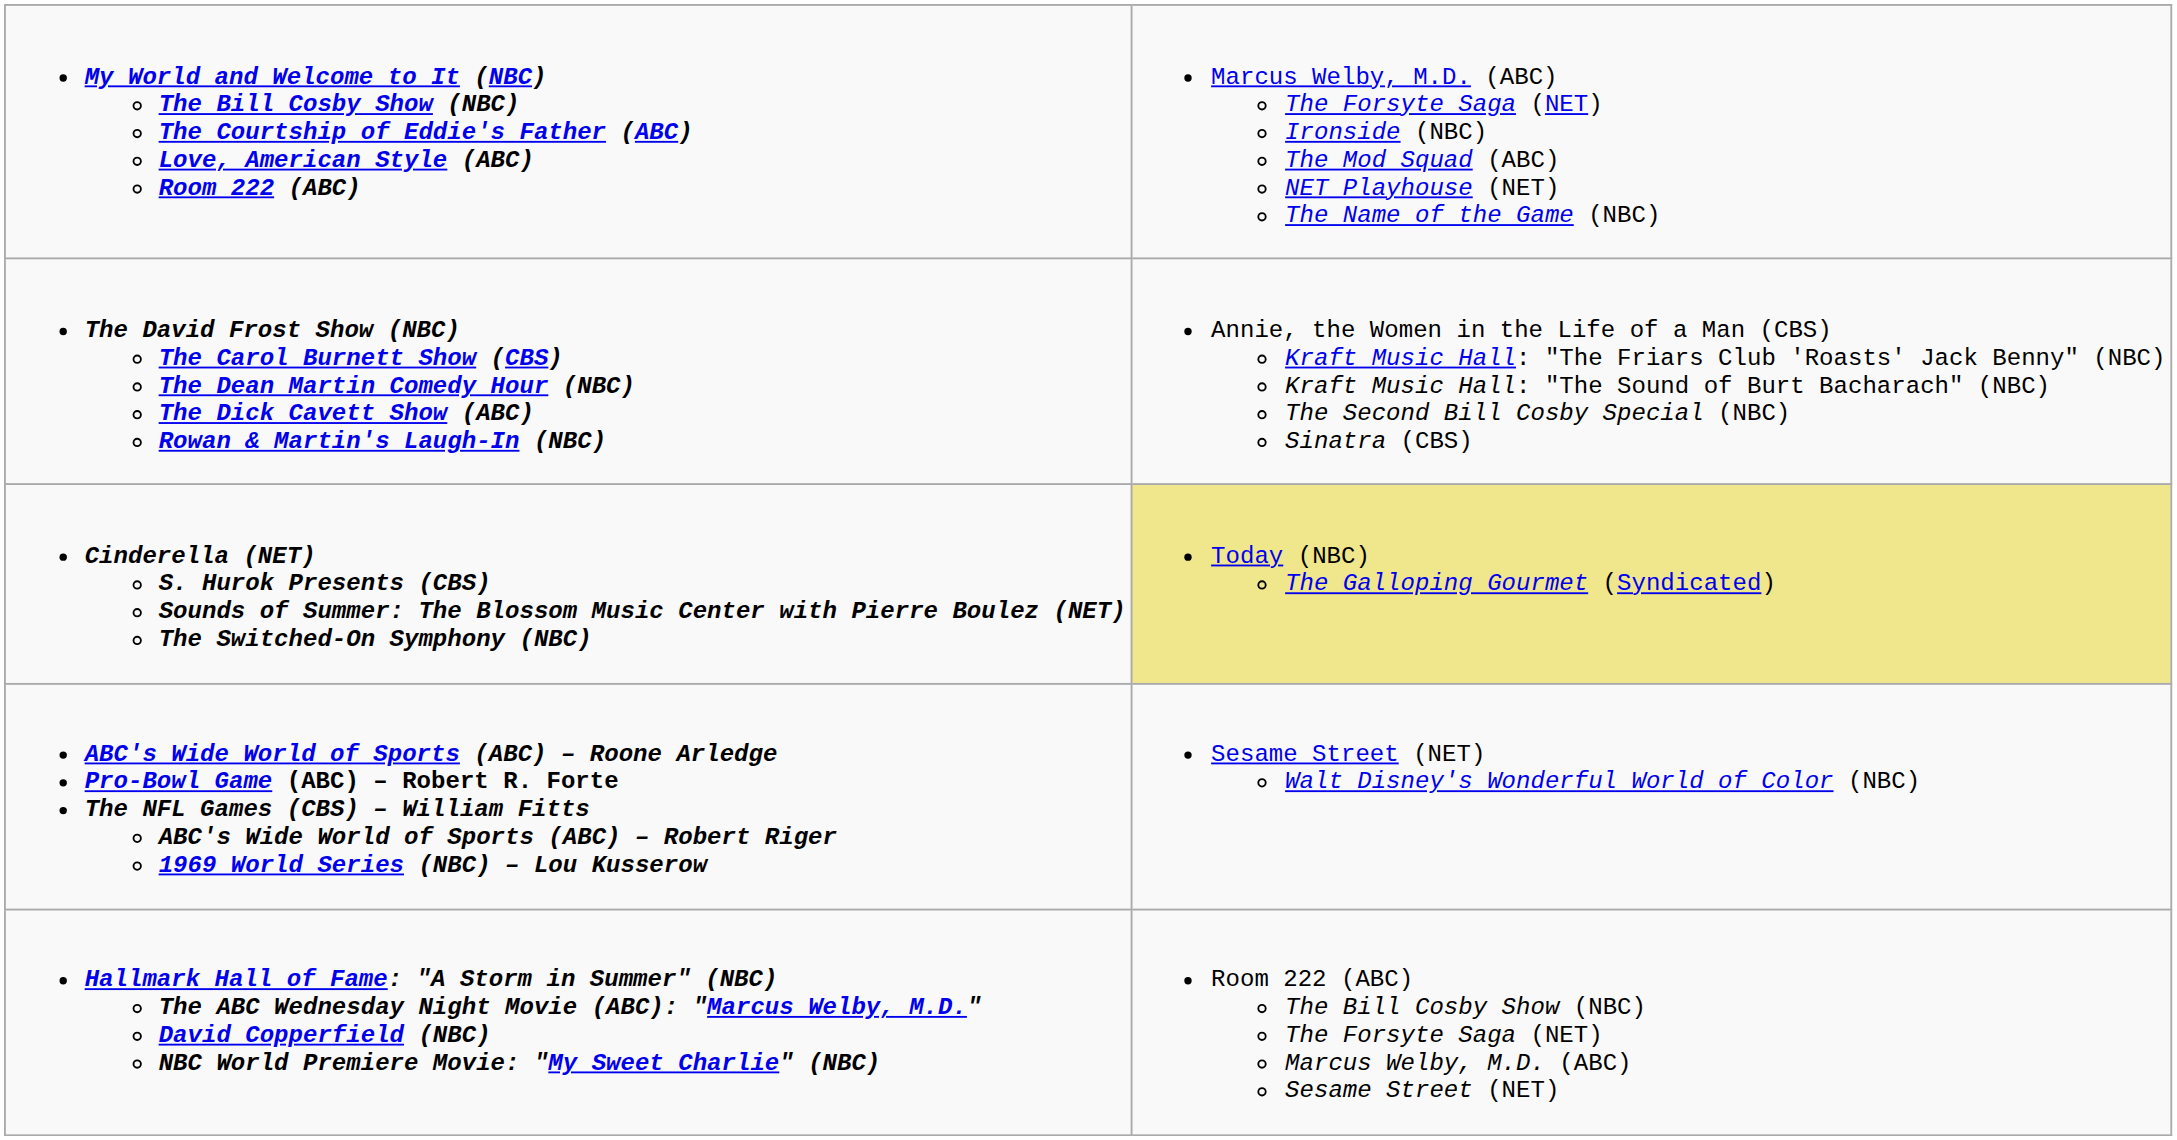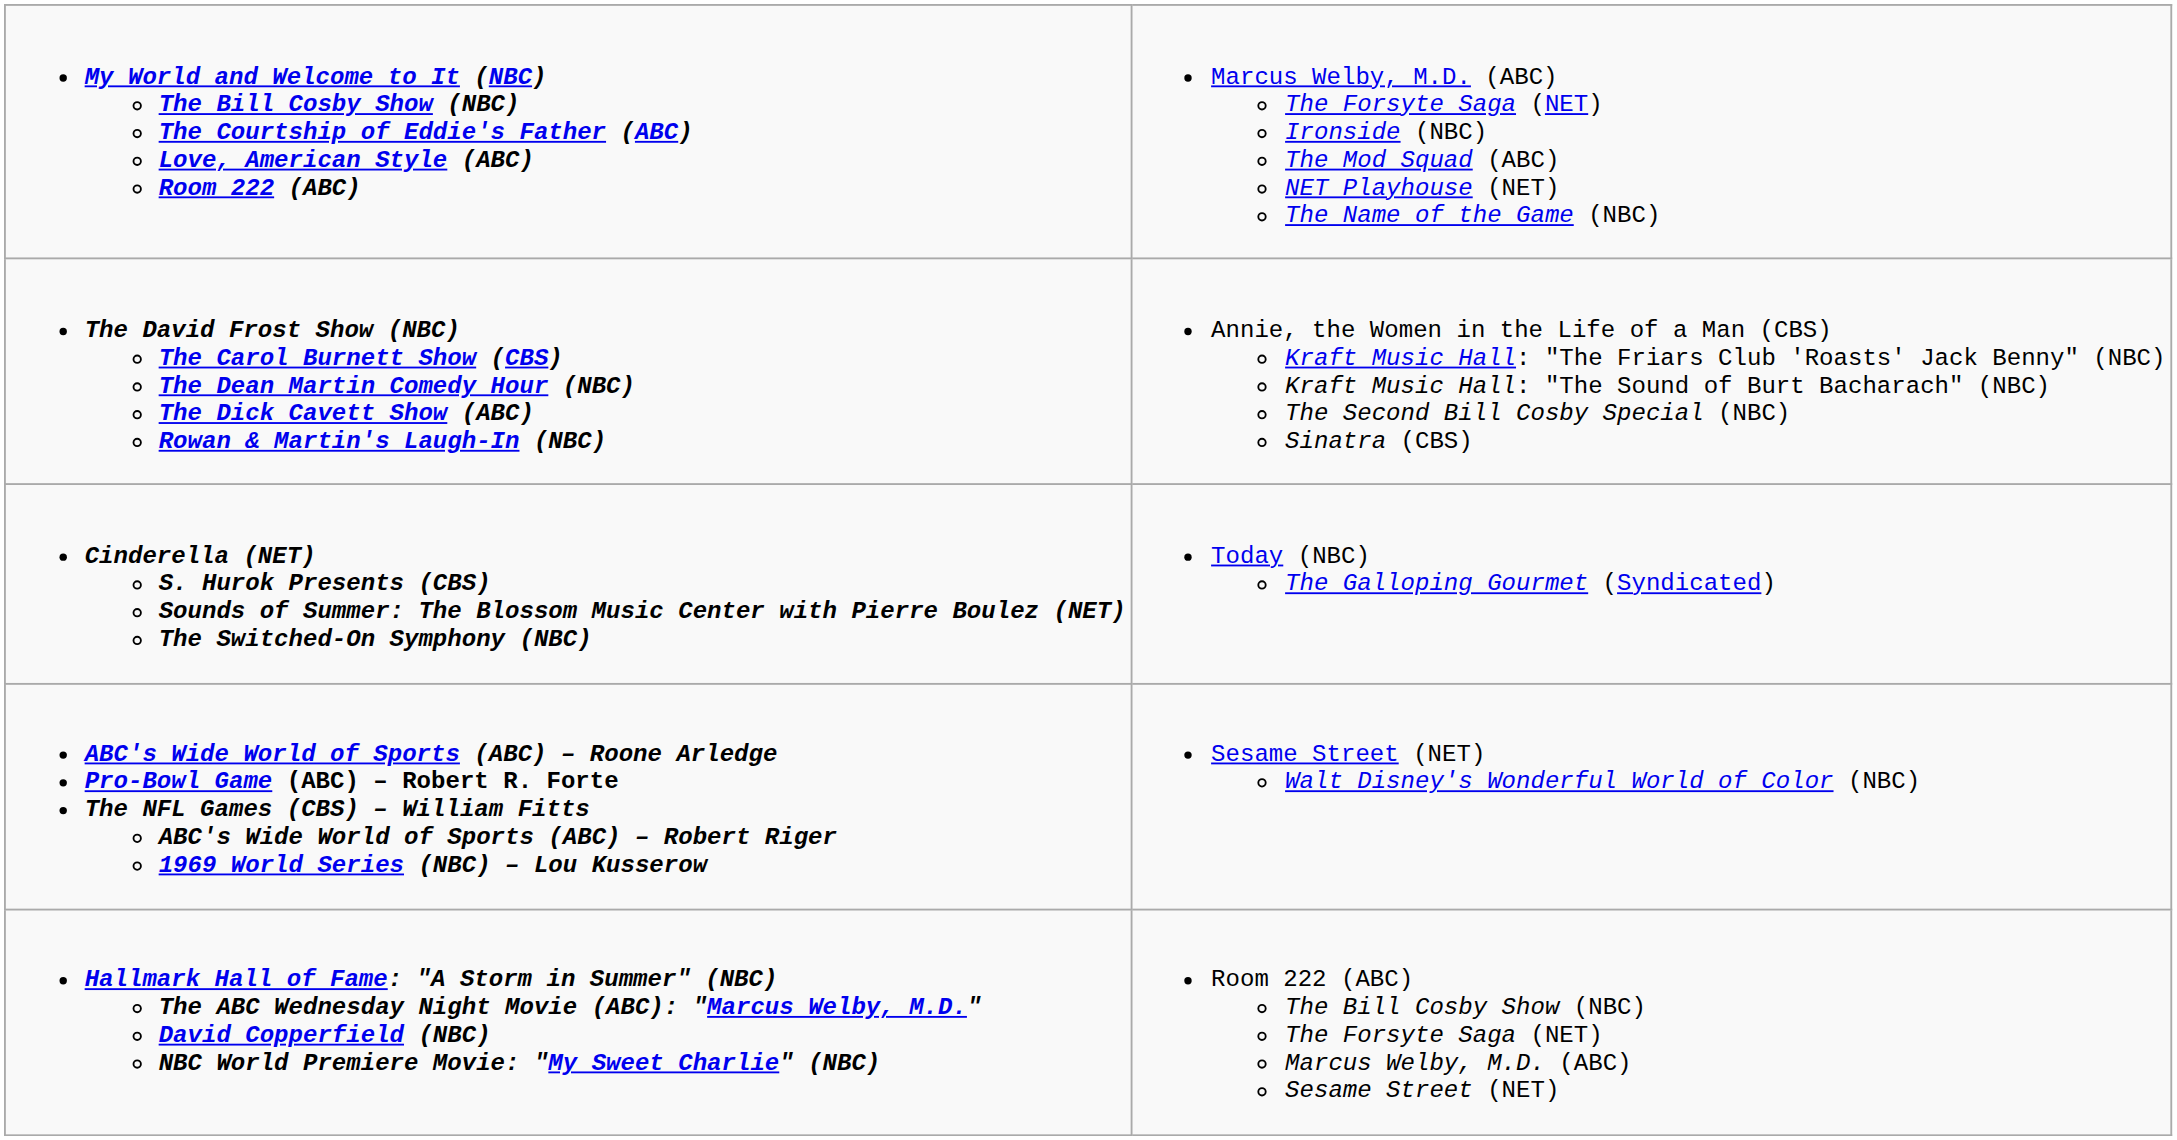(1651, 570) khaki background -> (1651, 570) no background
